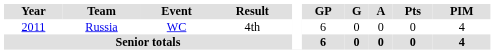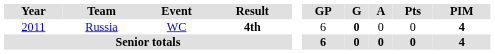(252, 26) normal -> (252, 26) bold
(357, 26) normal -> (357, 26) bold
(462, 26) normal -> (462, 26) bold
